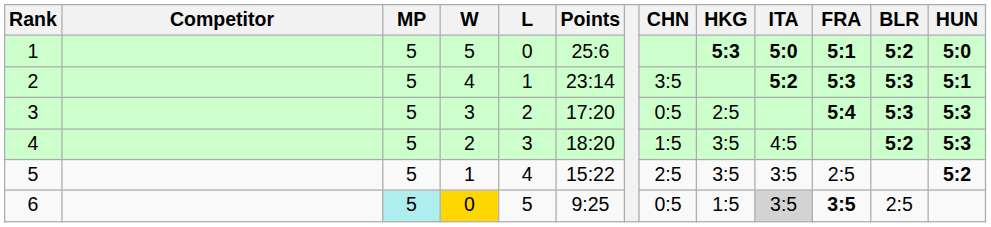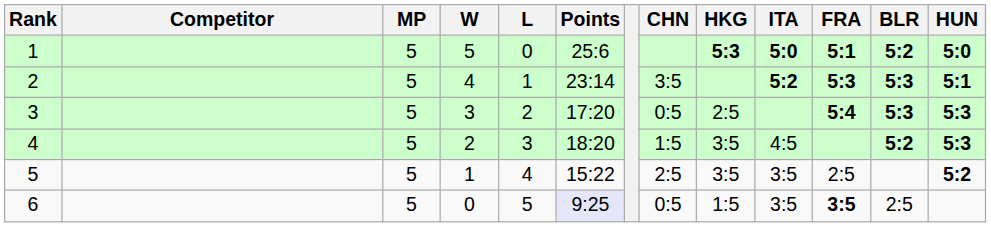(412, 205) paleturquoise background -> (412, 205) no background
(469, 205) gold background -> (469, 205) no background
(590, 205) no background -> (590, 205) lavender background
(784, 205) lightgrey background -> (784, 205) no background
